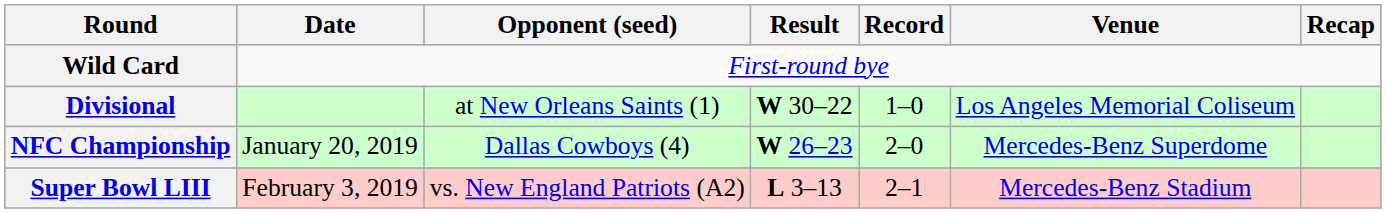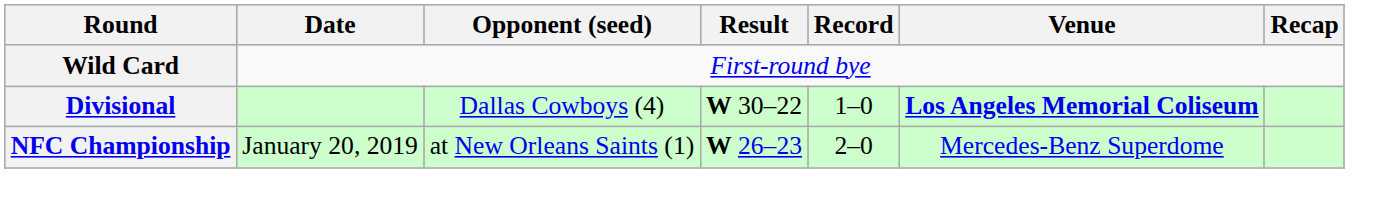(587, 106) at New Orleans Saints (1) -> (562, 106) Dallas Cowboys (4)
(1125, 106) normal -> (1082, 106) bold
(587, 146) Dallas Cowboys (4) -> (562, 146) at New Orleans Saints (1)
- row: (121, 187)
